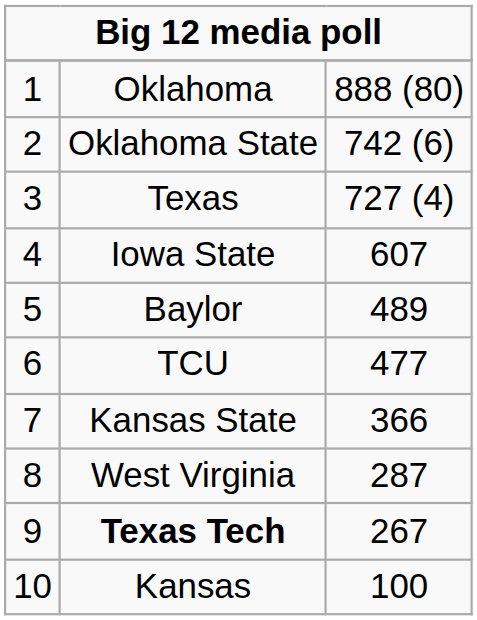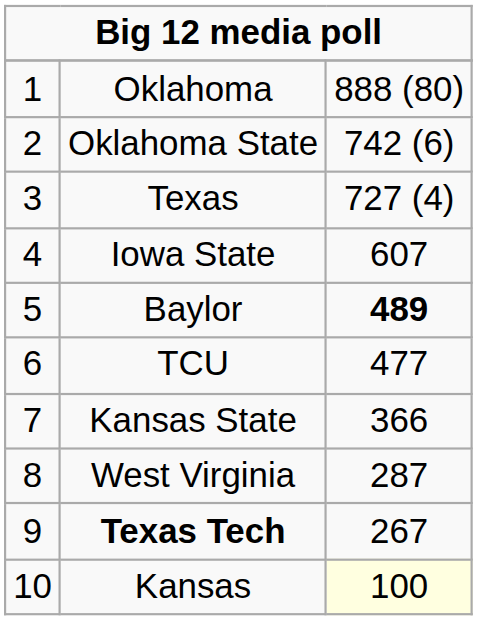(399, 309) normal -> (399, 309) bold
(399, 586) no background -> (399, 586) lightyellow background
